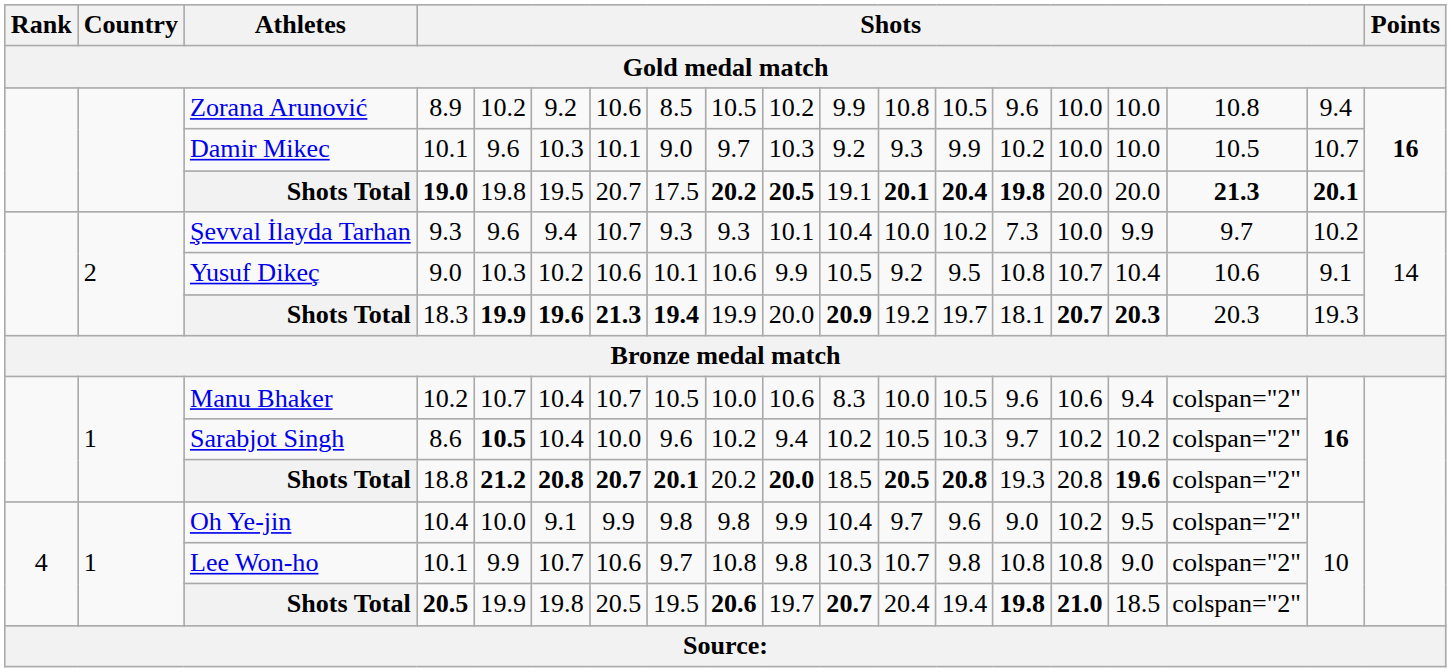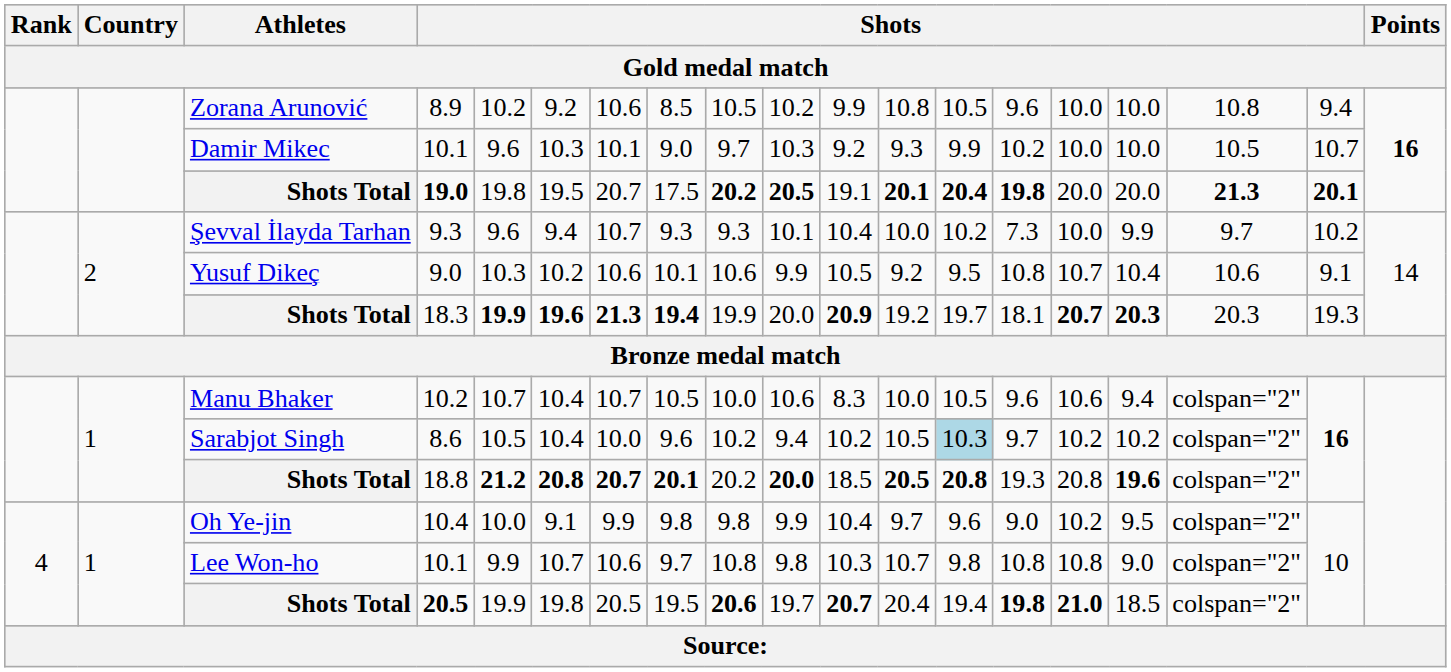(503, 438) bold -> (503, 438) normal
(964, 438) no background -> (964, 438) lightblue background
